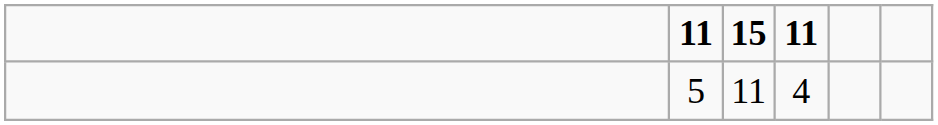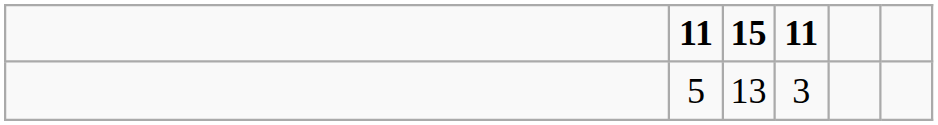(749, 90) 11 -> (749, 90) 13
(801, 90) 4 -> (801, 90) 3
